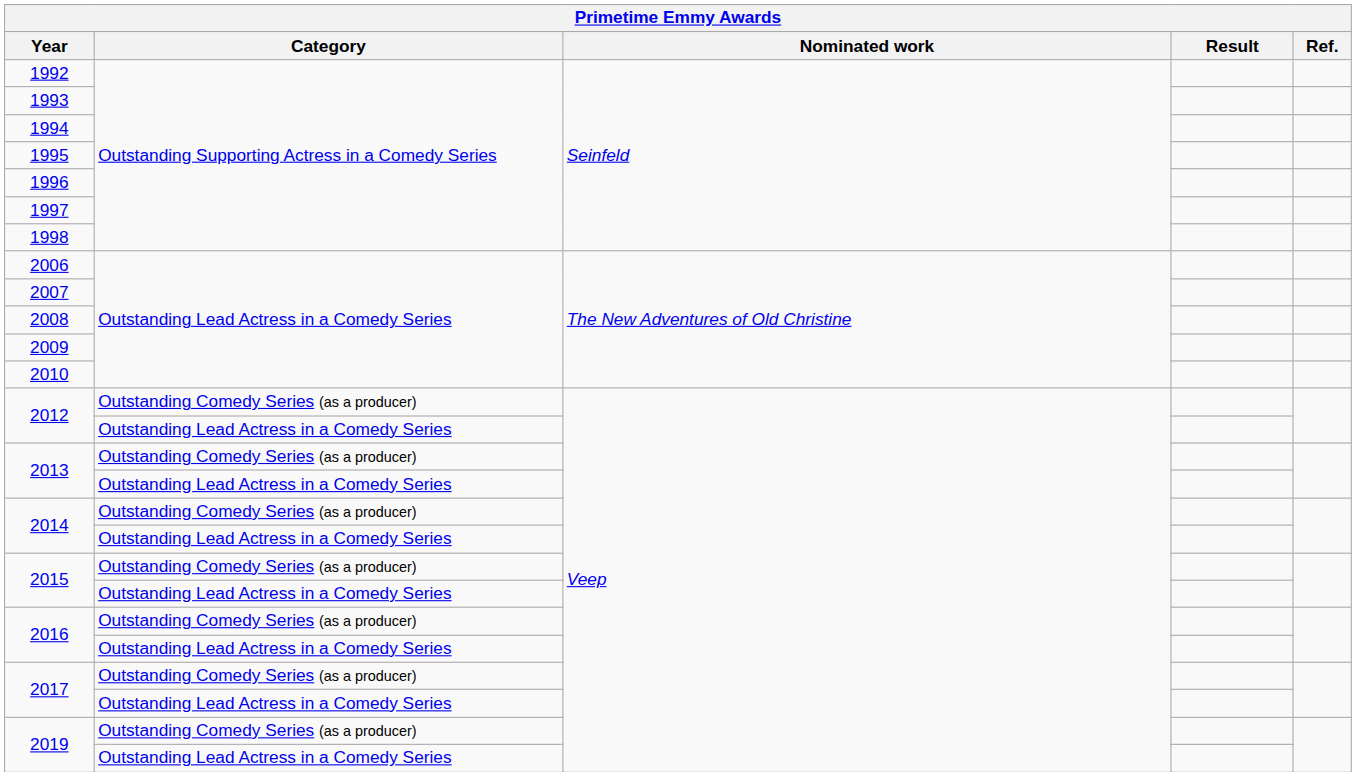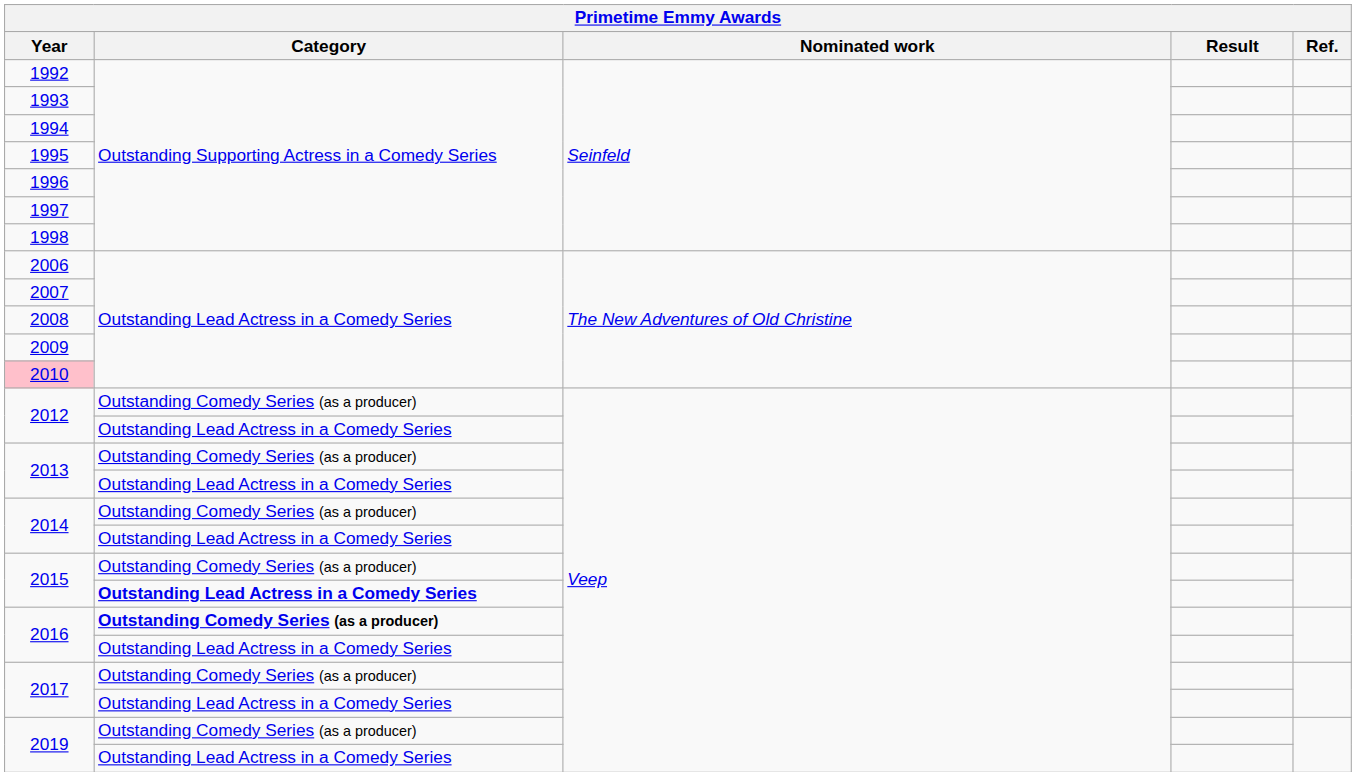(49, 374) no background -> (49, 374) pink background
(275, 593) normal -> (287, 593) bold
(257, 621) normal -> (268, 621) bold
